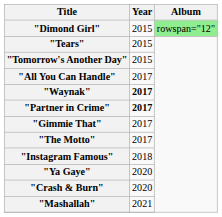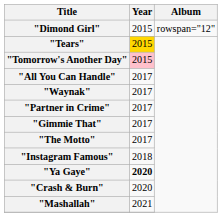(186, 28) lightgreen background -> (186, 28) no background
(142, 44) no background -> (142, 44) gold background
(142, 60) no background -> (142, 60) pink background
(142, 92) bold -> (142, 92) normal
(142, 108) bold -> (142, 108) normal
(142, 172) normal -> (142, 172) bold
